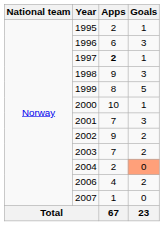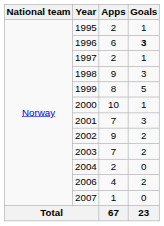(144, 43) normal -> (144, 43) bold
(113, 58) bold -> (113, 58) normal
(144, 167) lightsalmon background -> (144, 167) no background
